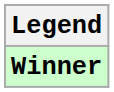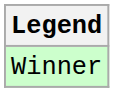(57, 67) bold -> (57, 67) normal
